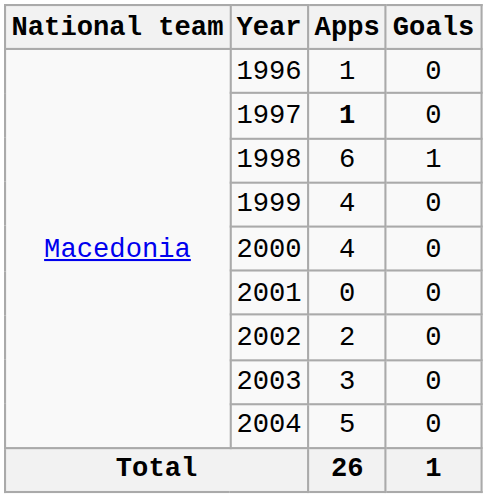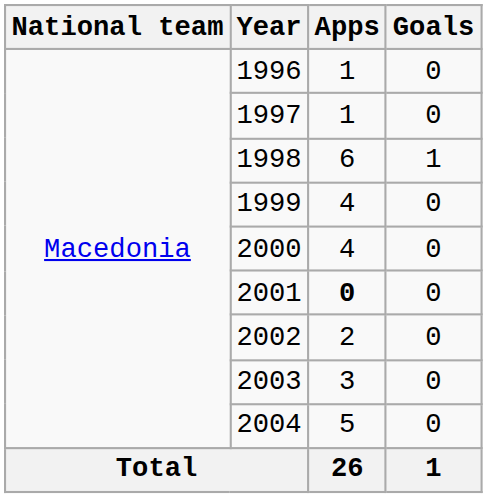(347, 116) bold -> (347, 116) normal
(347, 293) normal -> (347, 293) bold
